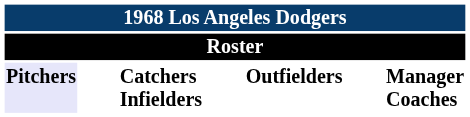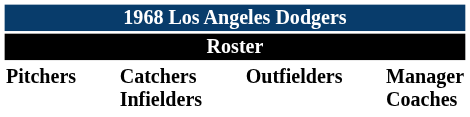(41, 75) lavender background -> (41, 75) no background
